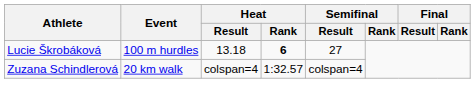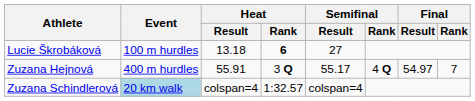+ row: (50, 69)
(153, 69) no background -> (153, 88) lightblue background
